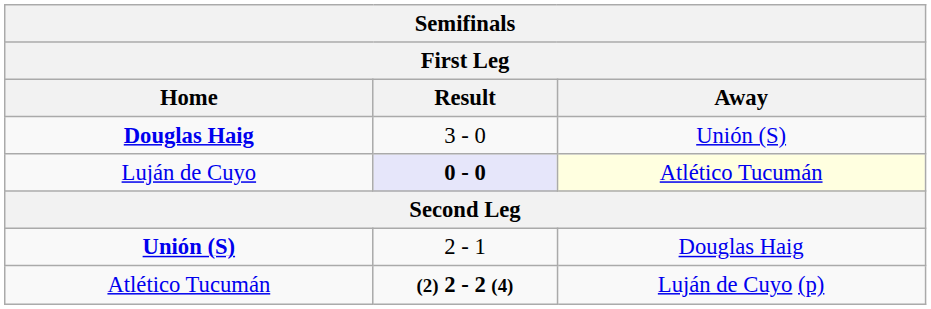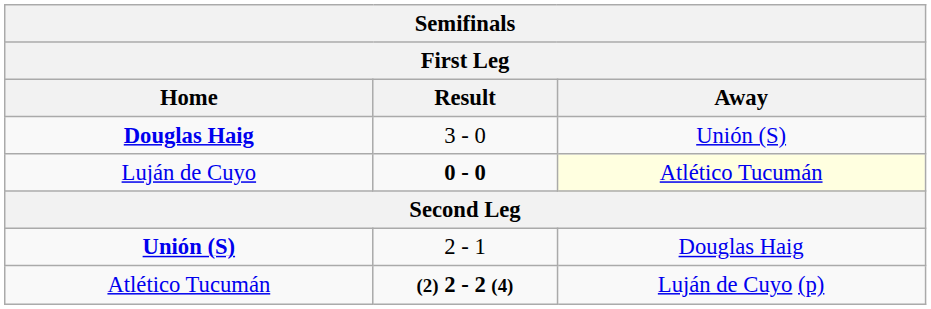(465, 172) lavender background -> (465, 172) no background
